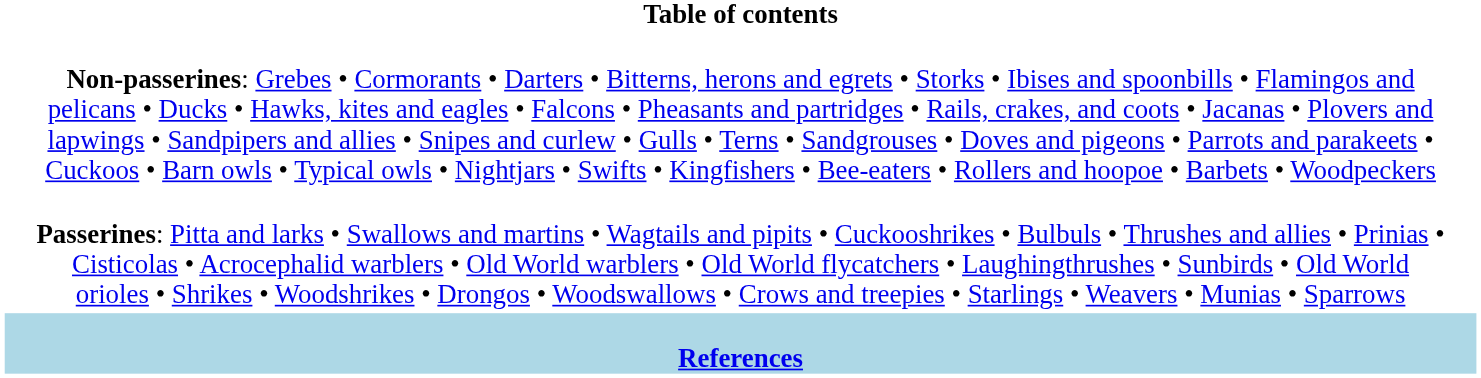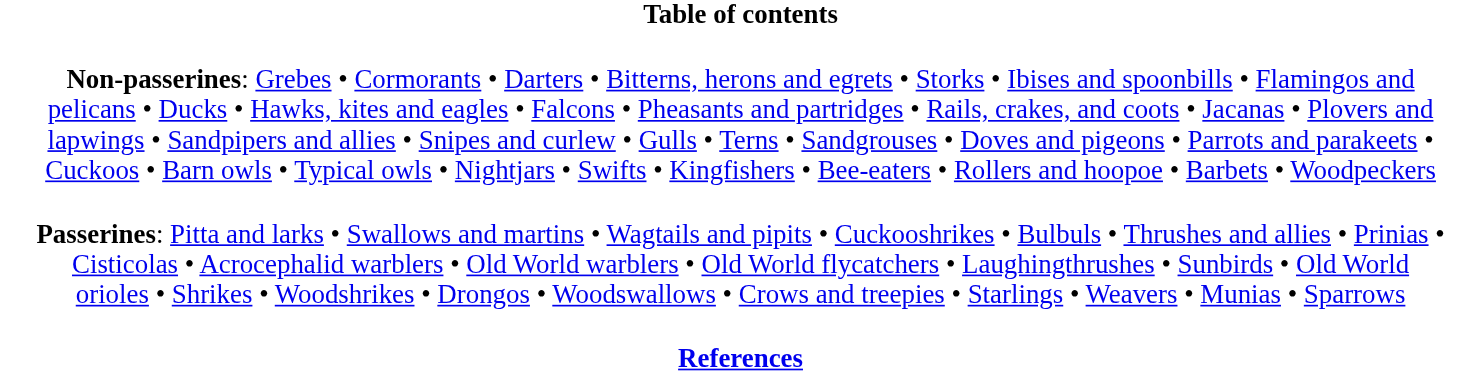(741, 358) lightblue background -> (741, 358) no background
